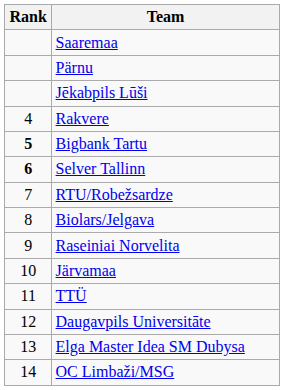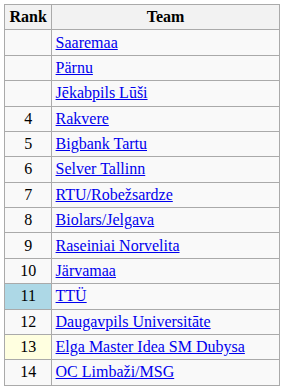(28, 144) bold -> (28, 144) normal
(28, 169) bold -> (28, 169) normal
(28, 296) no background -> (28, 296) lightblue background
(28, 347) no background -> (28, 347) lightyellow background
